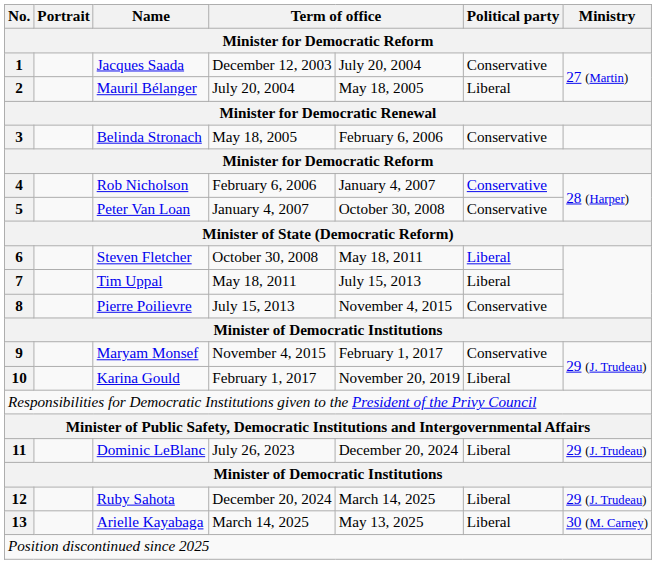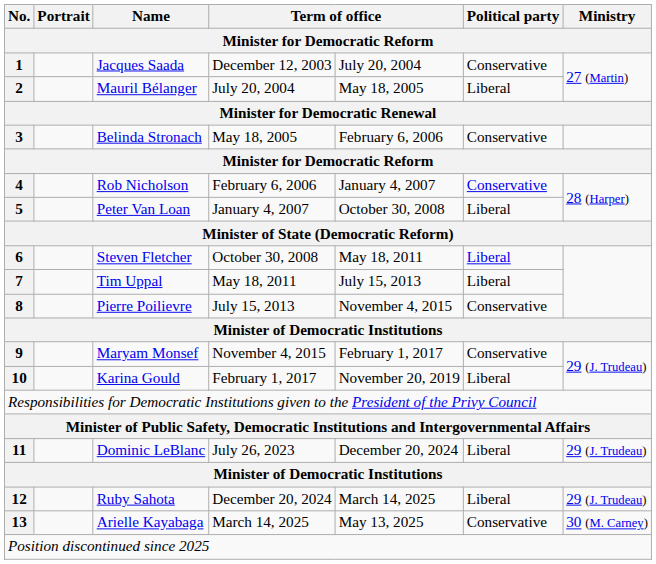(507, 209) Conservative -> (489, 209) Liberal
(489, 522) Liberal -> (507, 522) Conservative
